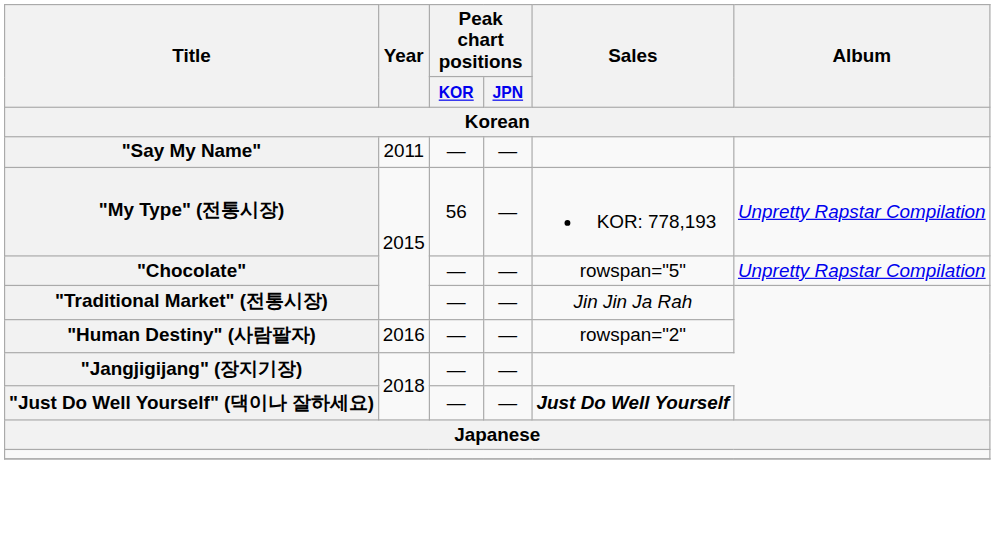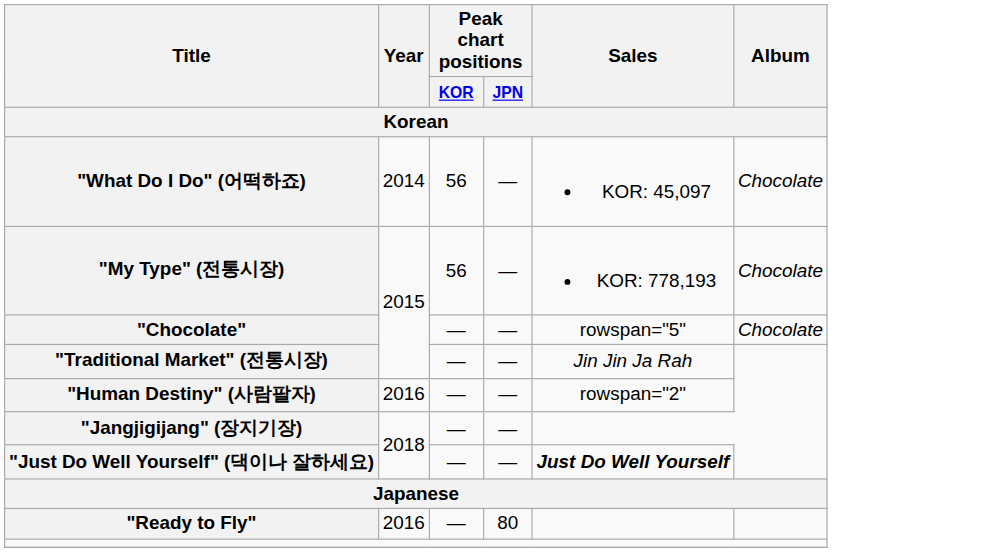- row: (191, 151)
+ row: (191, 180)
(862, 211) Unpretty Rapstar Compilation -> (780, 270) Chocolate
(862, 270) Unpretty Rapstar Compilation -> (780, 329) Chocolate
+ row: (191, 523)
